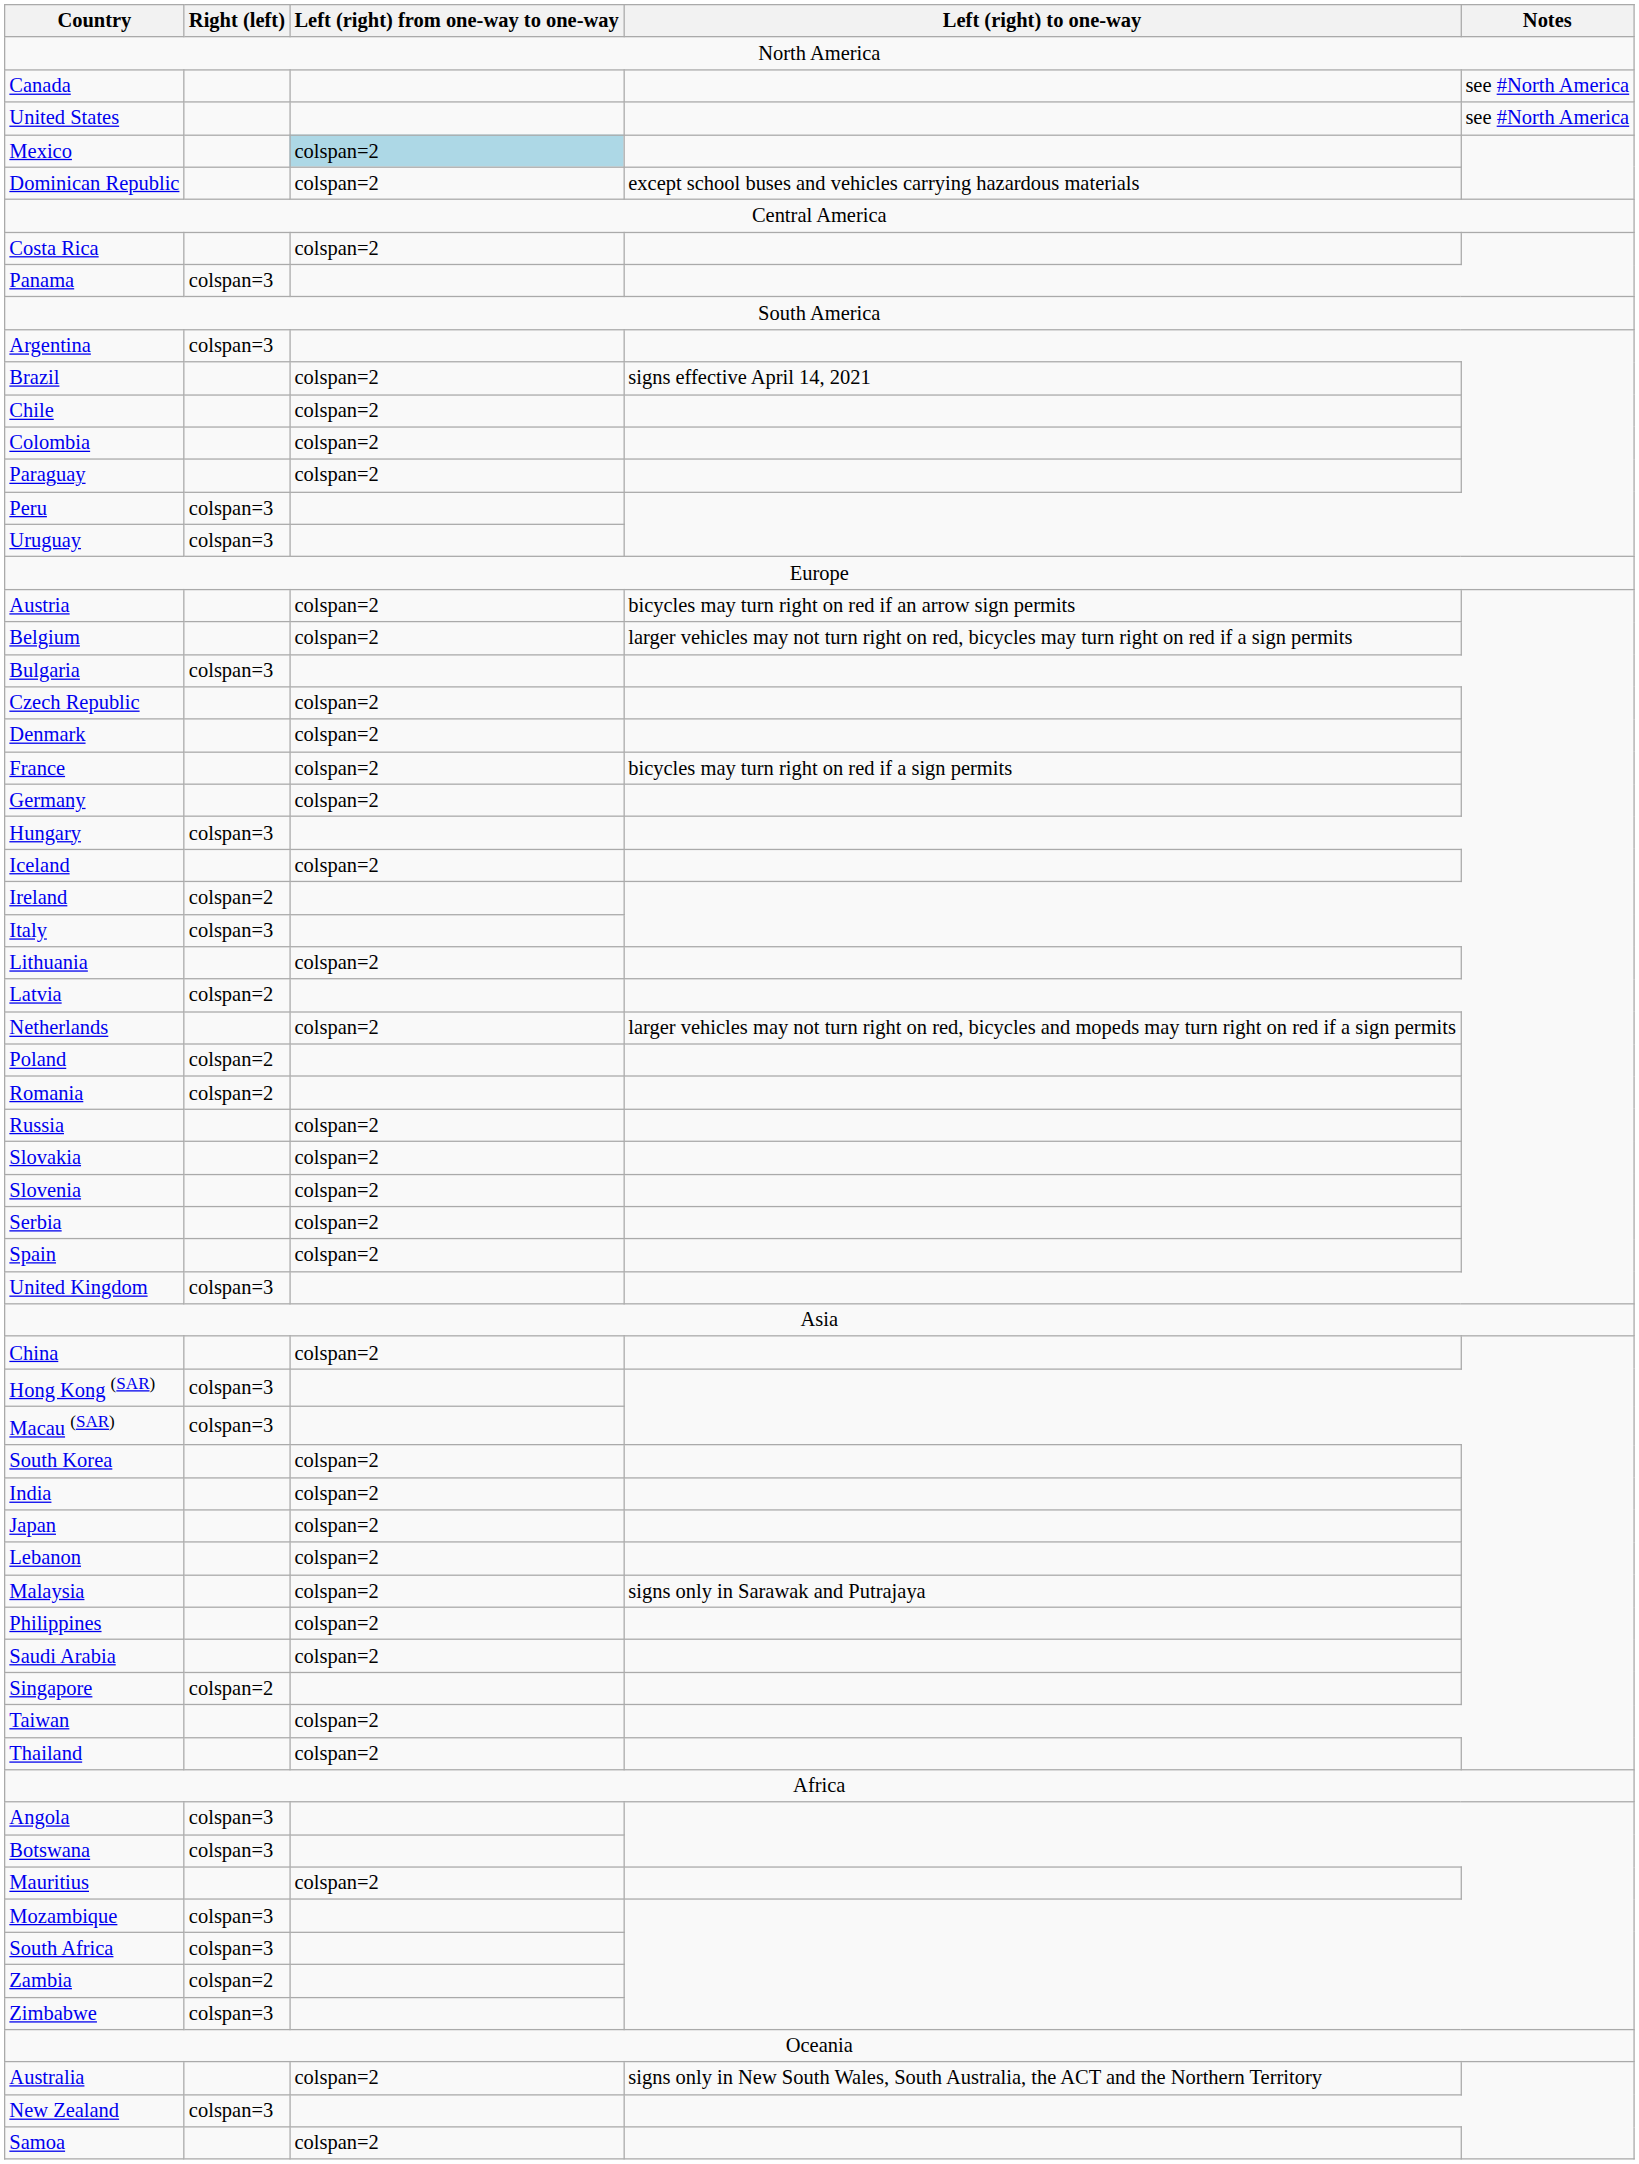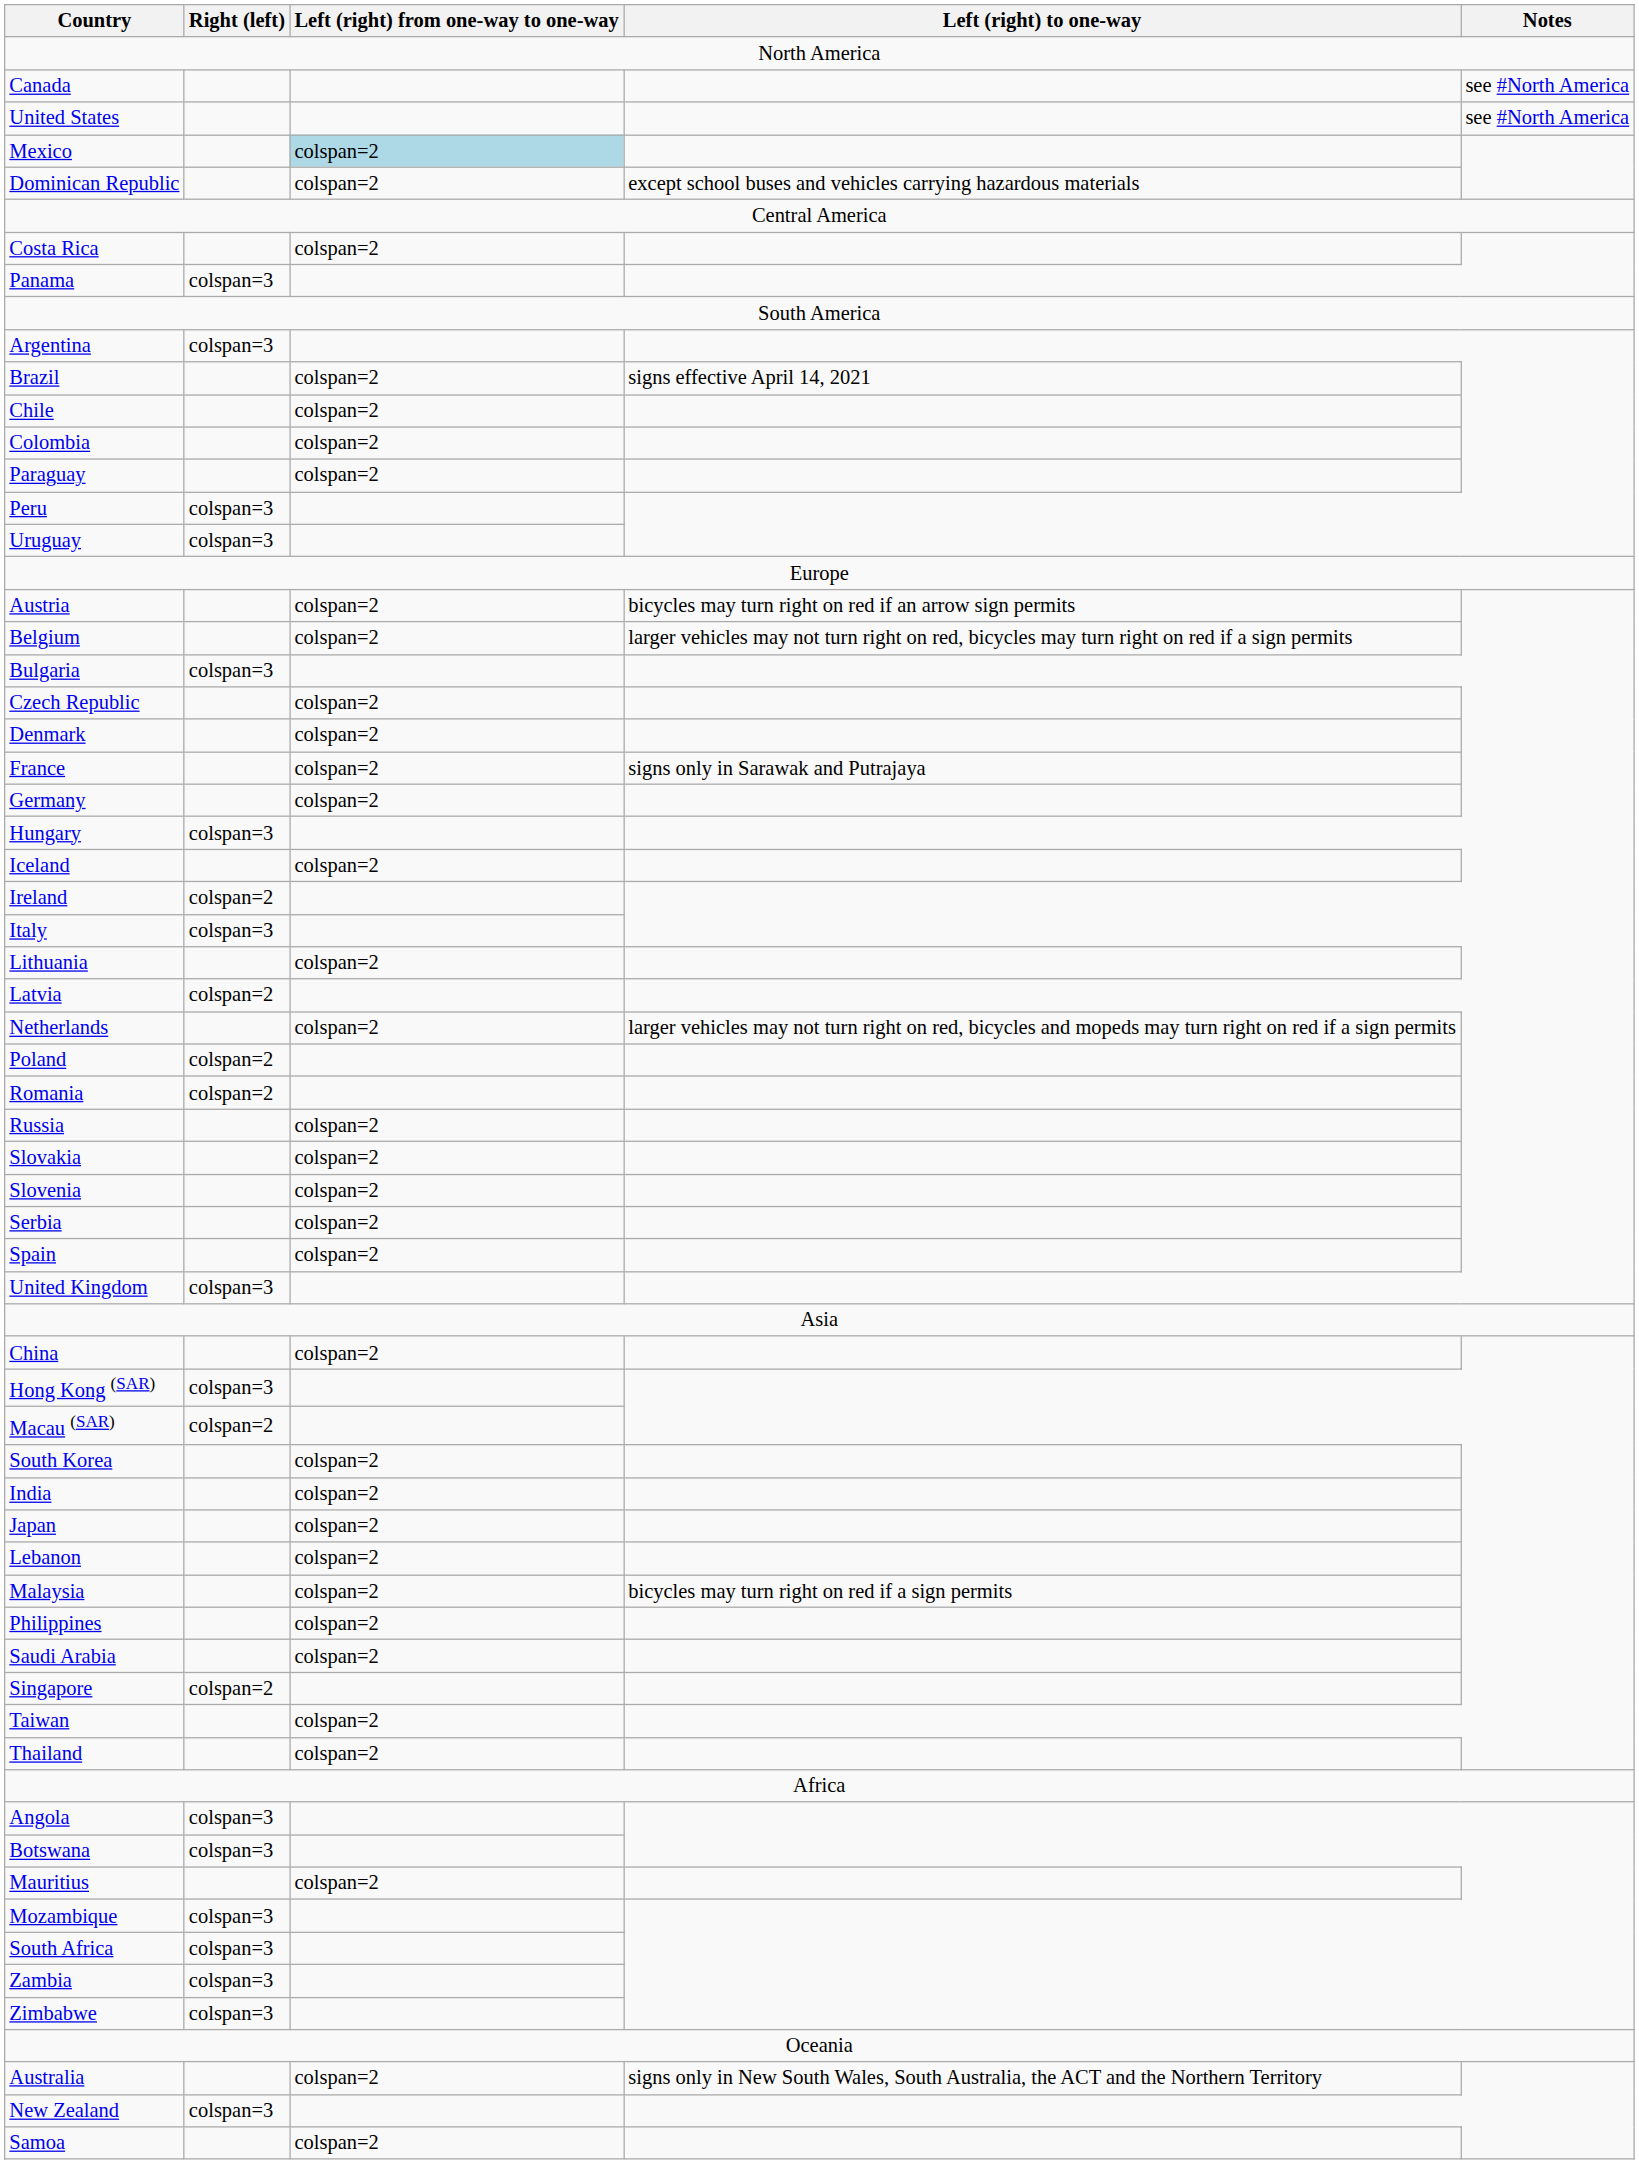(820, 767) bicycles may turn right on red if a sign permits -> (777, 767) signs only in Sarawak and Putrajaya
(231, 1425) colspan=3 -> (231, 1425) colspan=2
(777, 1590) signs only in Sarawak and Putrajaya -> (820, 1590) bicycles may turn right on red if a sign permits
(231, 1980) colspan=2 -> (231, 1980) colspan=3
